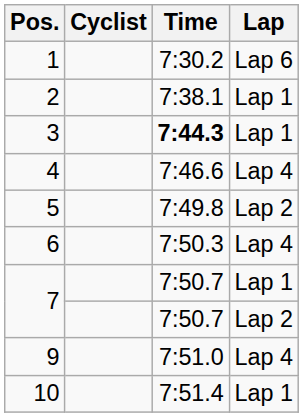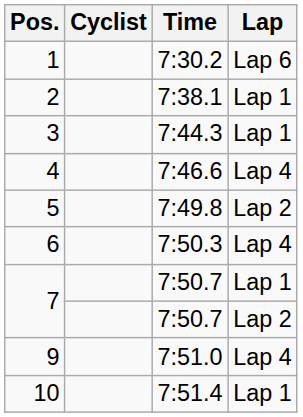(191, 134) bold -> (190, 134) normal
